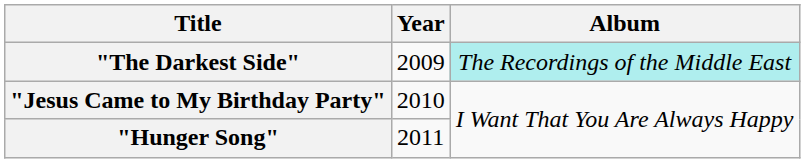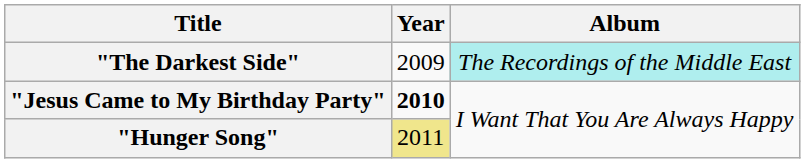(421, 99) normal -> (421, 99) bold
(421, 137) no background -> (421, 137) khaki background
